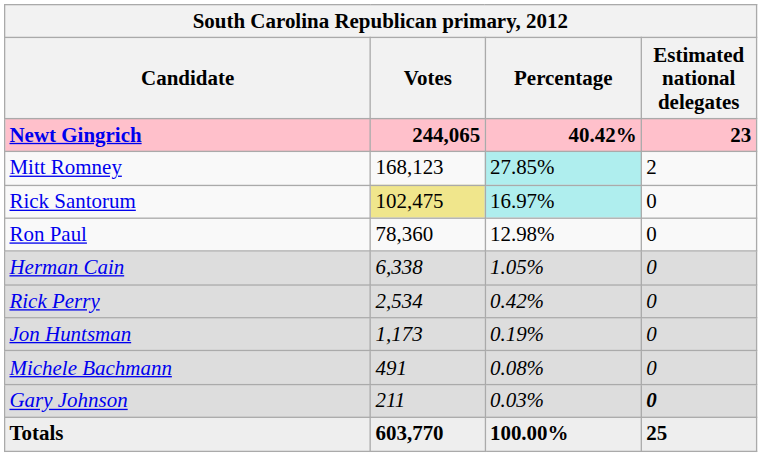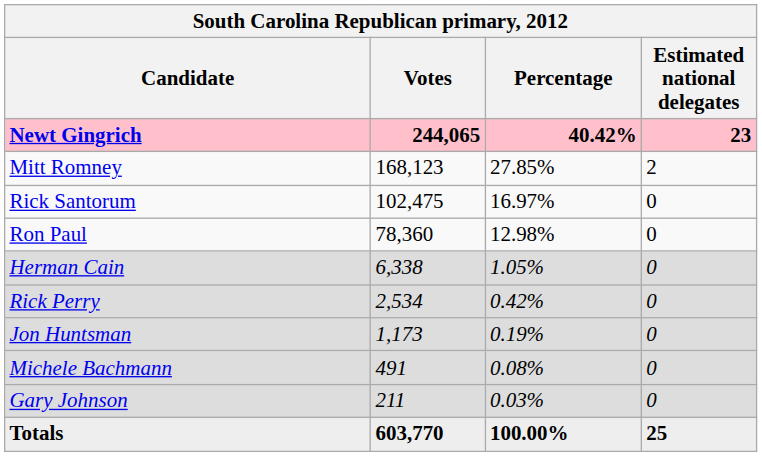(522, 168) paleturquoise background -> (522, 168) no background
(410, 201) khaki background -> (410, 201) no background
(522, 201) paleturquoise background -> (522, 201) no background
(652, 400) bold -> (652, 400) normal
